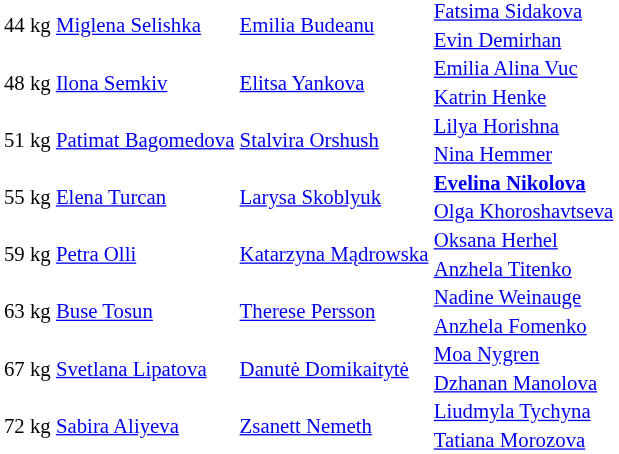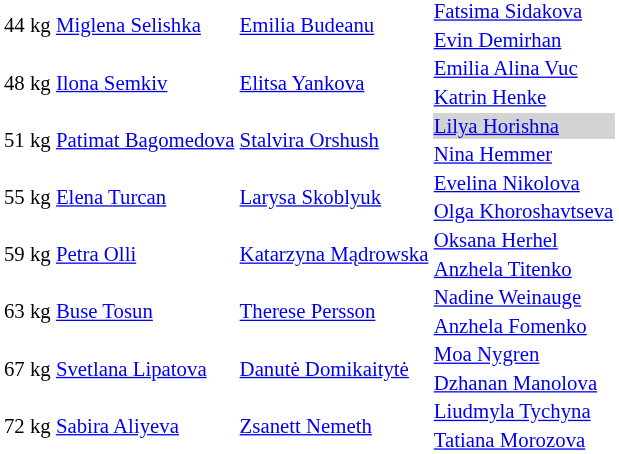(496, 125) no background -> (496, 125) lightgrey background
(510, 183) bold -> (507, 183) normal
